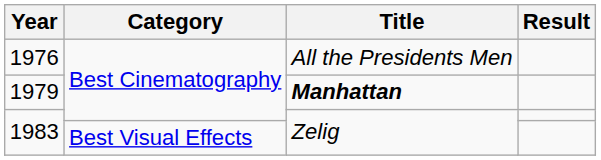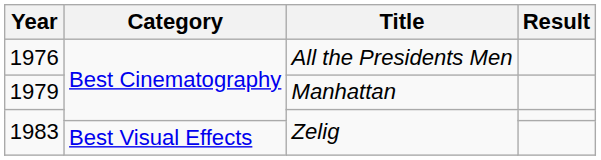(347, 92) bold -> (344, 92) normal
